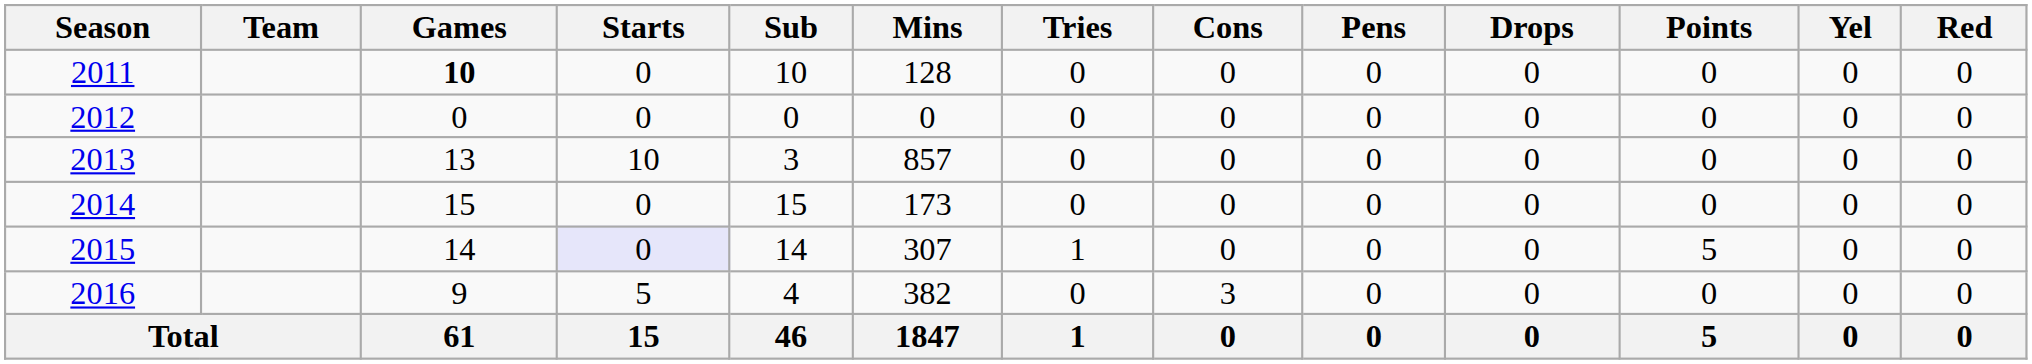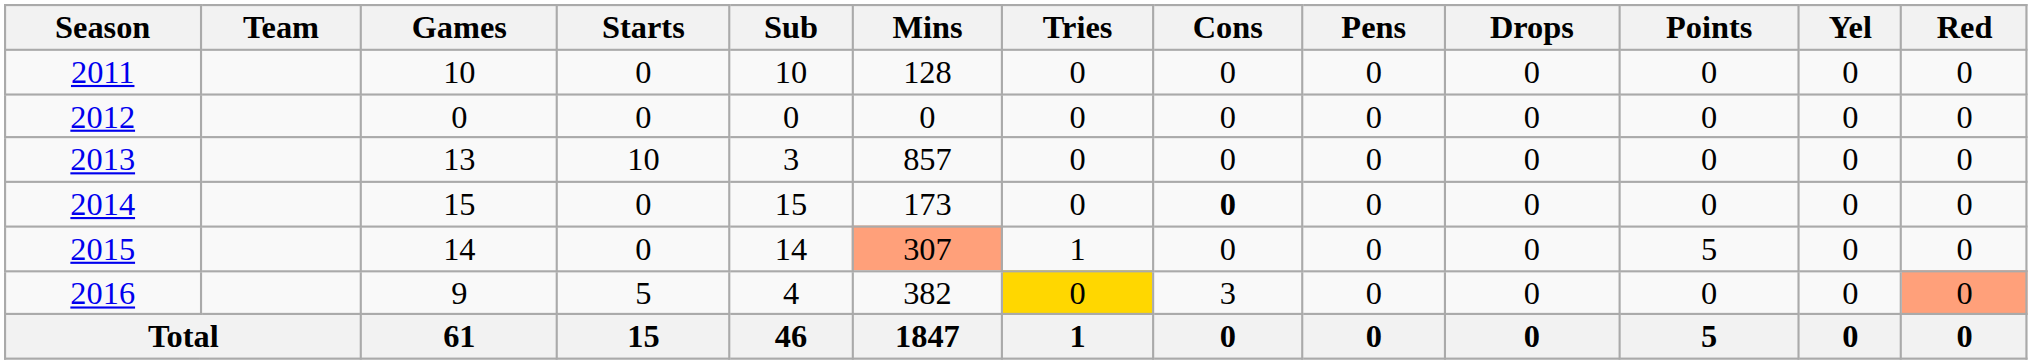(459, 71) bold -> (459, 71) normal
(1228, 203) normal -> (1228, 203) bold
(643, 248) lavender background -> (643, 248) no background
(927, 248) no background -> (927, 248) lightsalmon background
(1078, 292) no background -> (1078, 292) gold background
(1965, 292) no background -> (1965, 292) lightsalmon background
